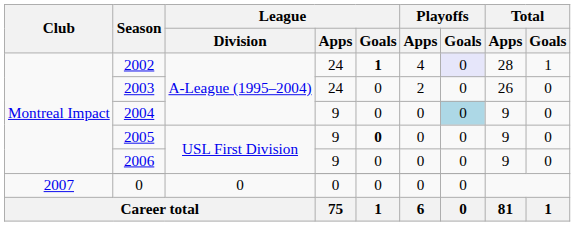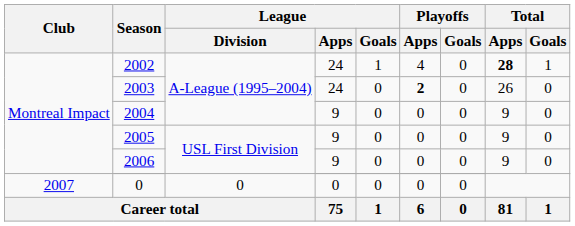(378, 64) bold -> (378, 64) normal
(463, 64) lavender background -> (463, 64) no background
(505, 64) normal -> (505, 64) bold
(420, 88) normal -> (420, 88) bold
(463, 112) lightblue background -> (463, 112) no background
(378, 137) bold -> (378, 137) normal
